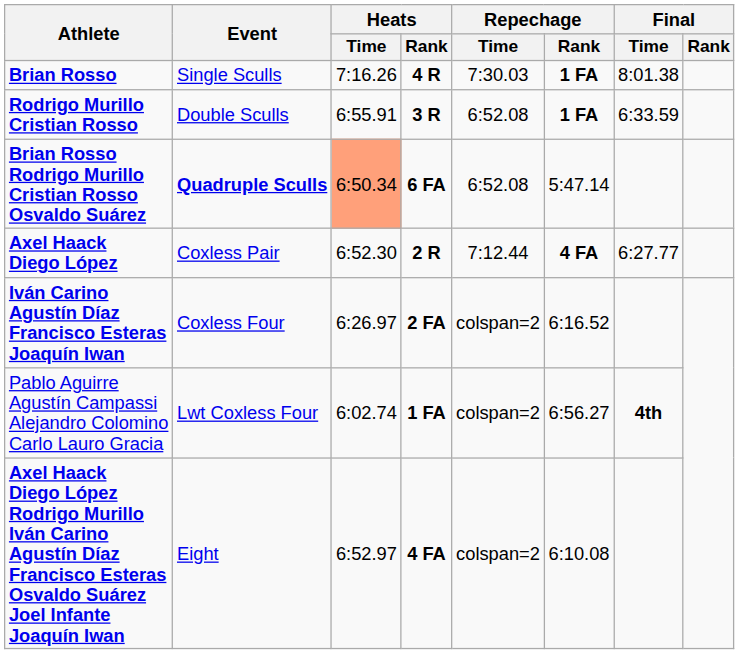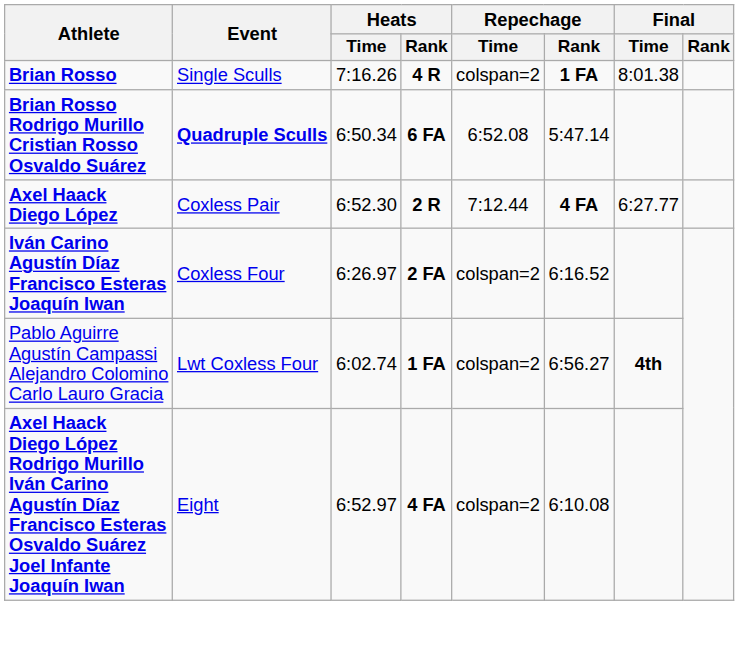(498, 76) 7:30.03 -> (498, 76) colspan=2
- row: (76, 115)
(366, 184) lightsalmon background -> (366, 135) no background
